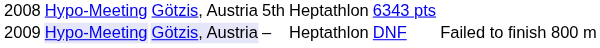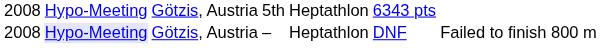(22, 33) 2009 -> (22, 33) 2008
(205, 33) lavender background -> (205, 33) no background
